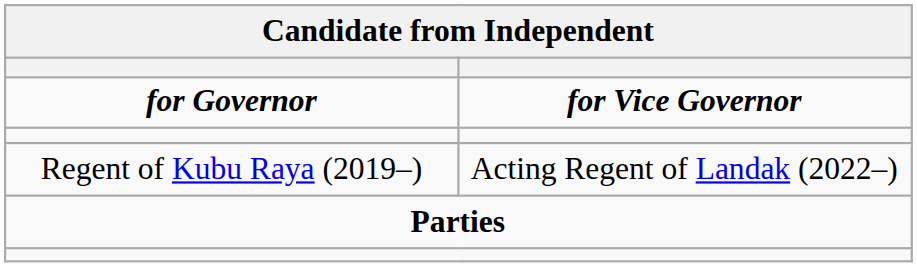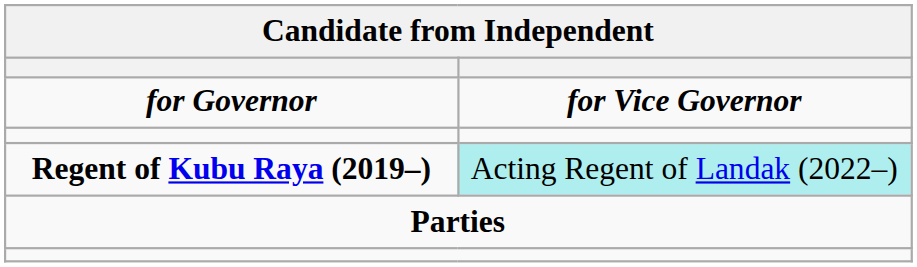(231, 168) normal -> (231, 168) bold
(684, 168) no background -> (684, 168) paleturquoise background
